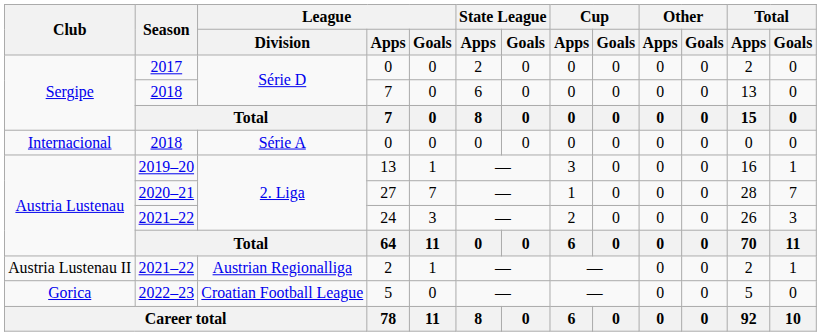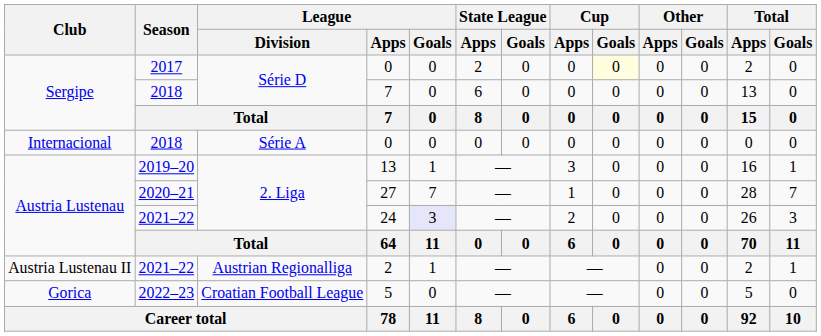(616, 67) no background -> (616, 67) lightyellow background
(432, 218) no background -> (432, 218) lavender background
